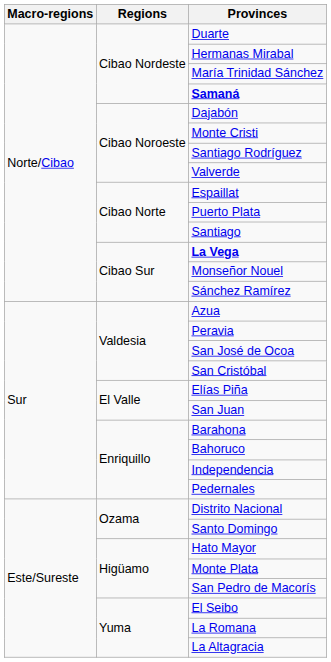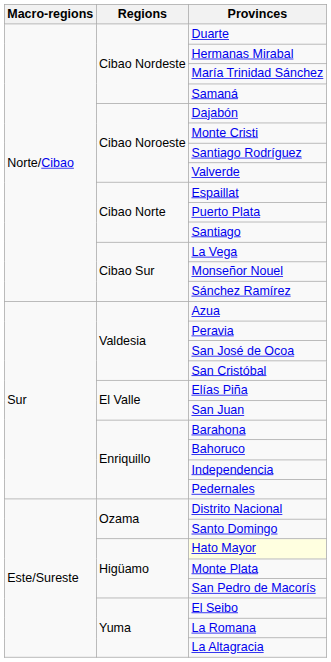(215, 93) bold -> (215, 93) normal
(215, 251) bold -> (214, 251) normal
(224, 548) no background -> (224, 548) lightyellow background
